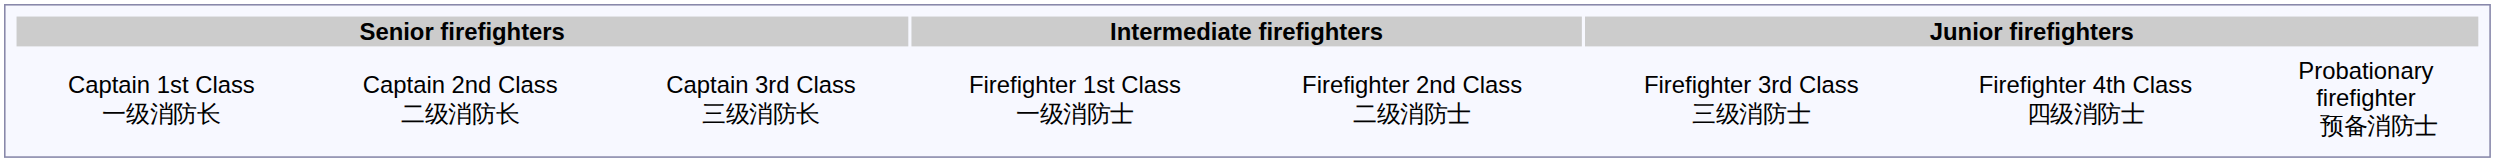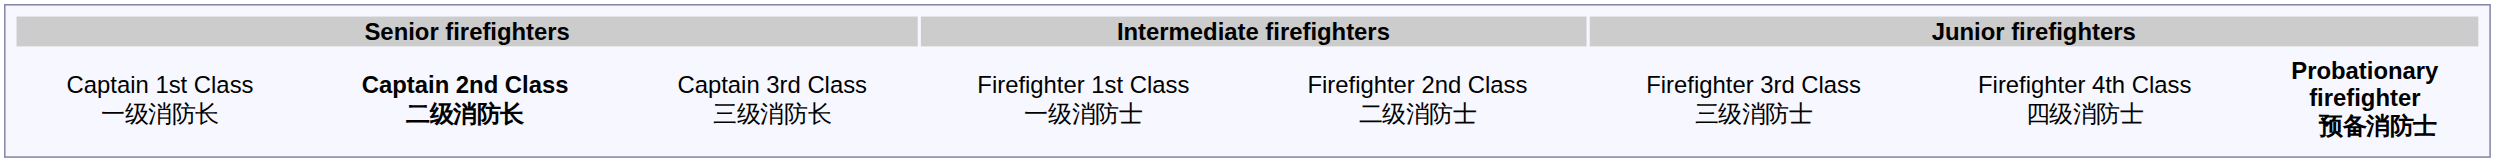(460, 98) normal -> (465, 98) bold
(2366, 98) normal -> (2365, 98) bold
